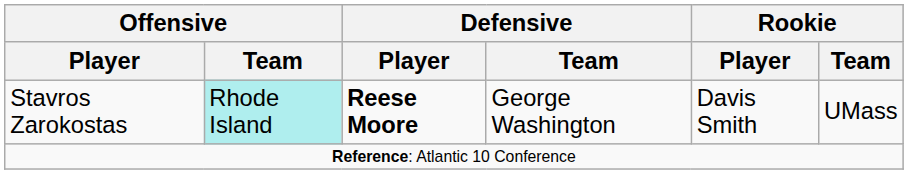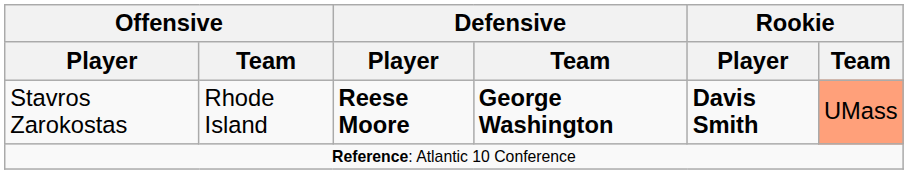(244, 111) paleturquoise background -> (239, 111) no background
(554, 111) normal -> (546, 111) bold
(727, 111) normal -> (726, 111) bold
(861, 111) no background -> (861, 111) lightsalmon background
